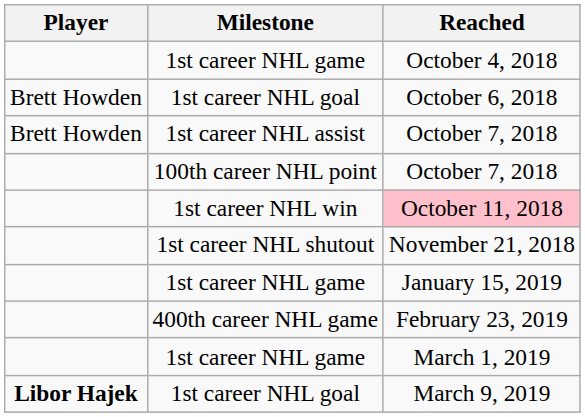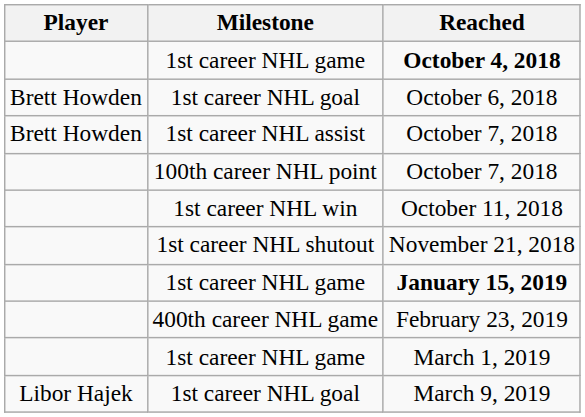(482, 60) normal -> (482, 60) bold
(482, 208) pink background -> (482, 208) no background
(482, 282) normal -> (482, 282) bold
(76, 393) bold -> (76, 393) normal
